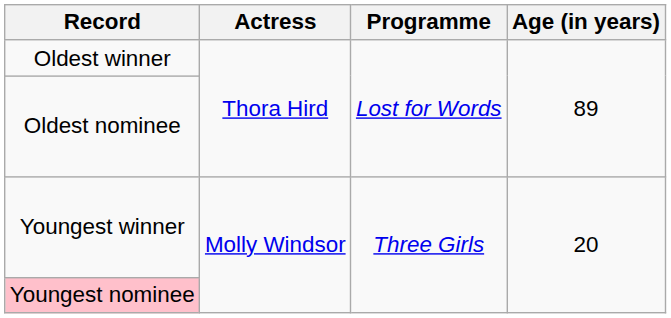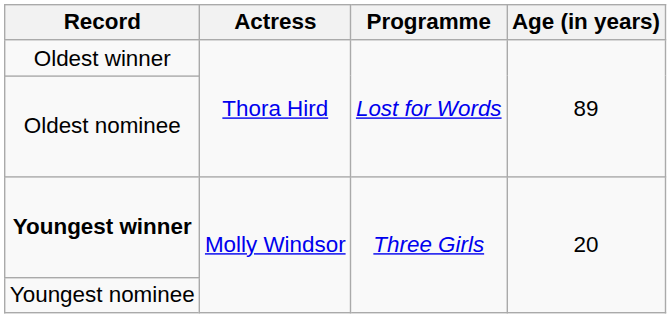(102, 226) normal -> (102, 226) bold
(102, 294) pink background -> (102, 294) no background
